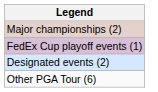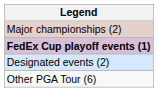(75, 46) normal -> (79, 46) bold
